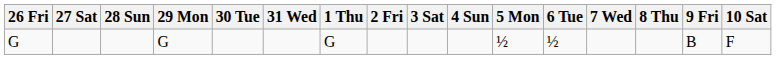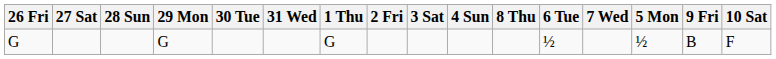columns swapped: (518, 16) <-> (659, 16)
